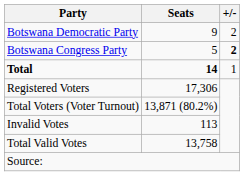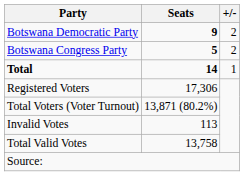(214, 32) normal -> (214, 32) bold
(214, 50) normal -> (214, 50) bold
(234, 50) bold -> (234, 50) normal
